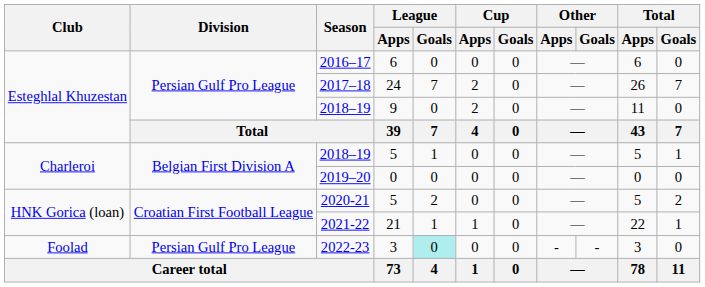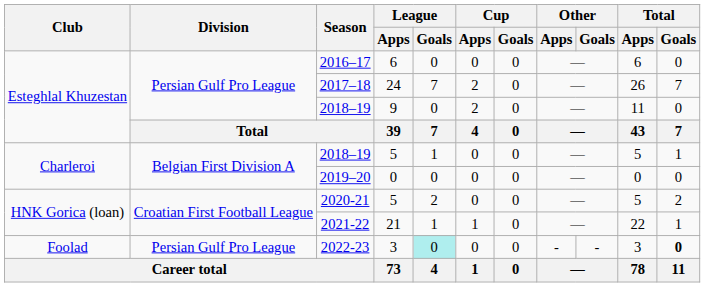(678, 246) normal -> (678, 246) bold
